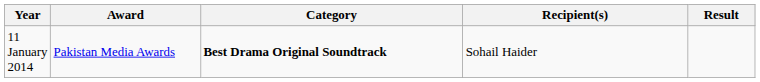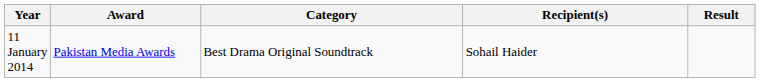(295, 51) bold -> (288, 51) normal
